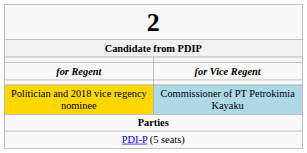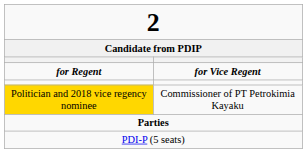(228, 100) lightblue background -> (228, 100) no background
